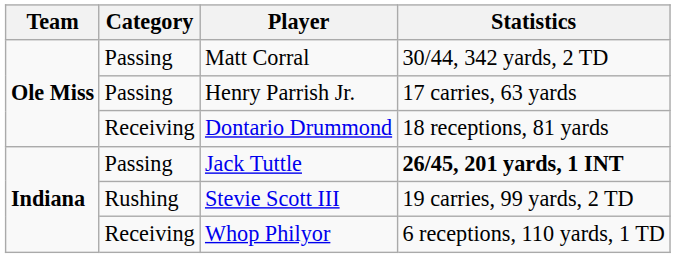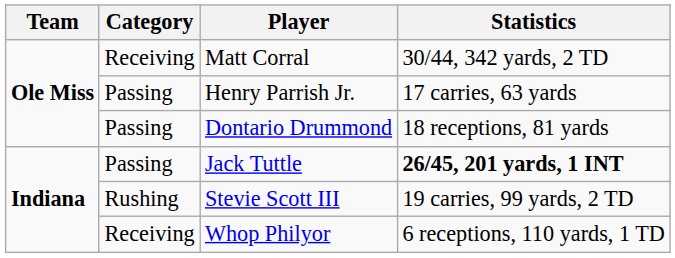(139, 57) Passing -> (150, 57) Receiving
(150, 128) Receiving -> (139, 128) Passing
